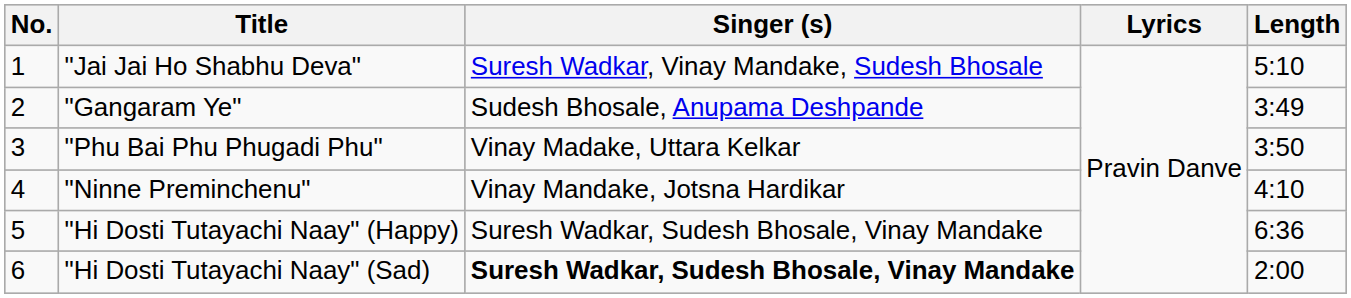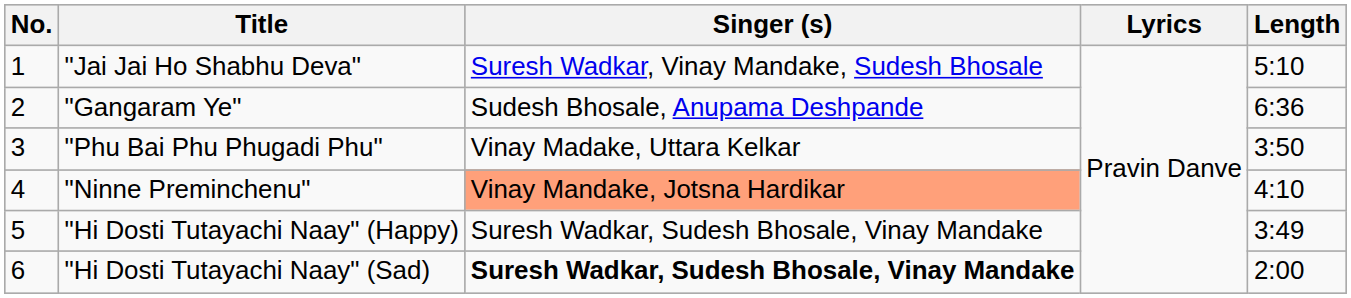(1279, 107) 3:49 -> (1279, 107) 6:36
(658, 189) no background -> (658, 189) lightsalmon background
(1279, 230) 6:36 -> (1279, 230) 3:49
